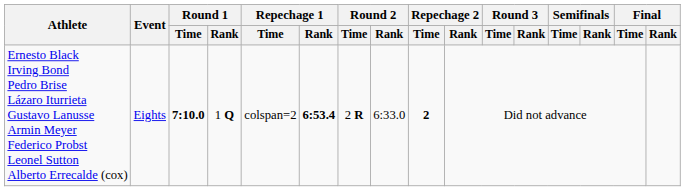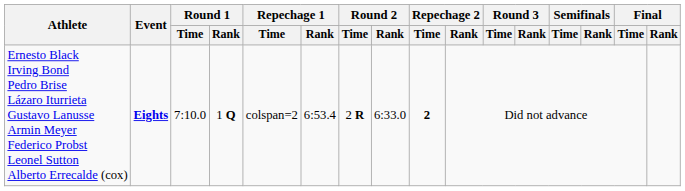(150, 115) normal -> (151, 115) bold
(188, 115) bold -> (190, 115) normal
(319, 115) bold -> (320, 115) normal
